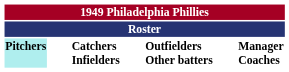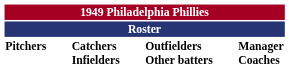(26, 46) paleturquoise background -> (26, 46) no background
